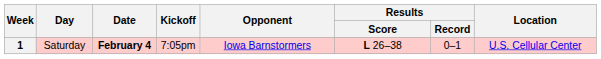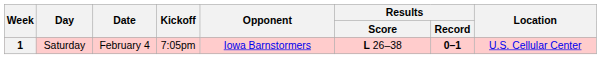(125, 45) bold -> (125, 45) normal
(452, 45) normal -> (452, 45) bold
